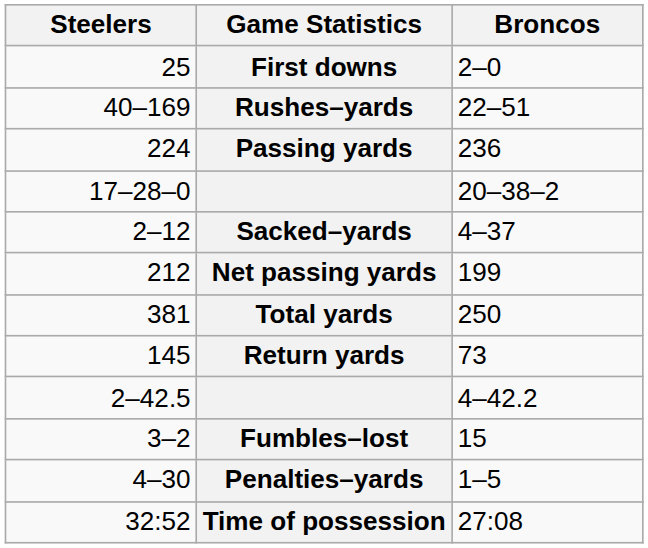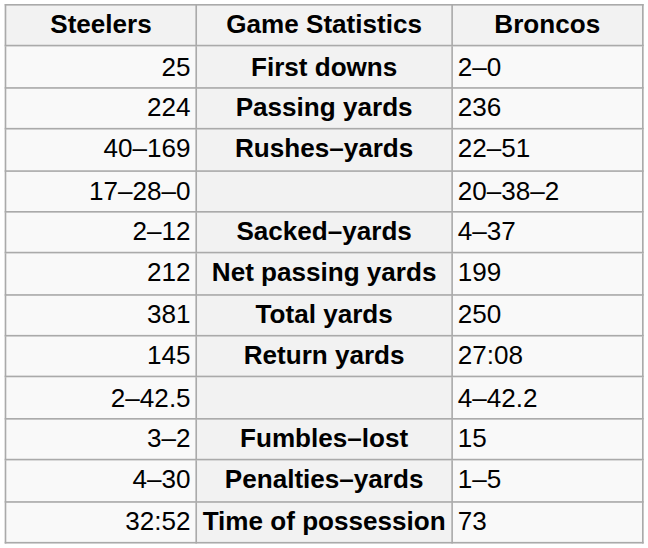rows swapped: (147, 107) <-> (169, 149)
(472, 356) 73 -> (490, 356) 27:08
(490, 521) 27:08 -> (472, 521) 73
